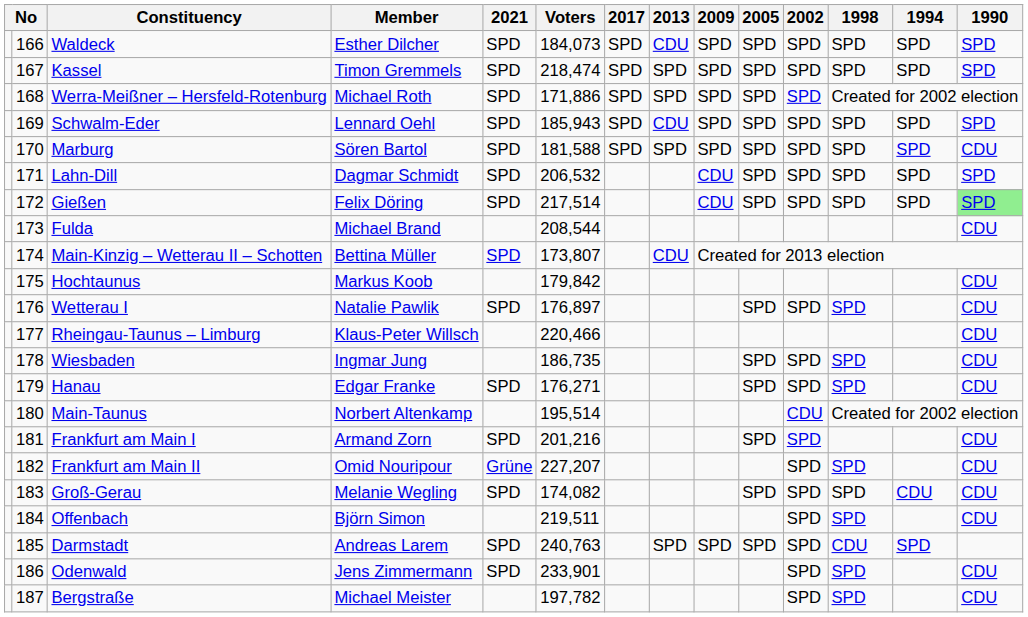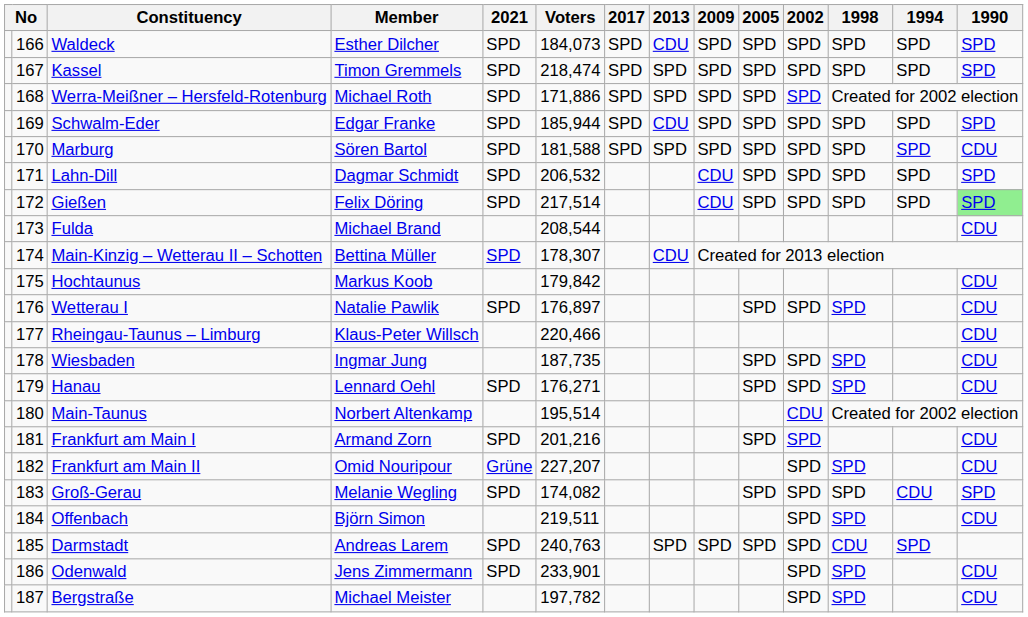(385, 123) Lennard Oehl -> (385, 123) Edgar Franke
(570, 123) 185,943 -> (570, 123) 185,944
(570, 255) 173,807 -> (570, 255) 178,307
(570, 360) 186,735 -> (570, 360) 187,735
(385, 387) Edgar Franke -> (385, 387) Lennard Oehl
(979, 492) CDU -> (978, 492) SPD
